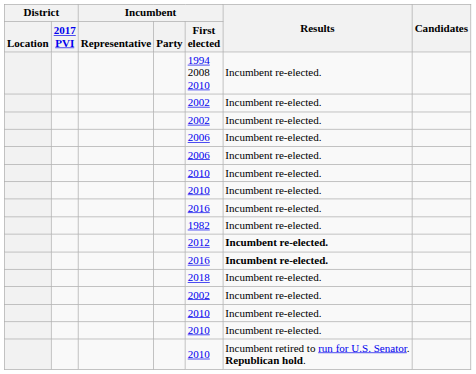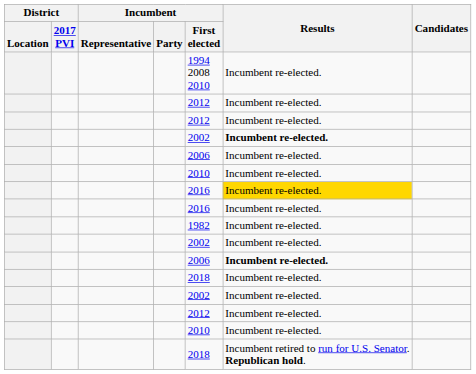(199, 103) 2002 -> (199, 103) 2012
(199, 120) 2002 -> (199, 120) 2012
(199, 138) 2006 -> (199, 138) 2002
(273, 138) normal -> (277, 138) bold
(199, 190) 2010 -> (199, 190) 2016
(273, 190) no background -> (273, 190) gold background
(199, 243) 2012 -> (199, 243) 2002
(277, 243) bold -> (273, 243) normal
(199, 260) 2016 -> (199, 260) 2006
(199, 313) 2010 -> (199, 313) 2012
(199, 354) 2010 -> (199, 354) 2018
